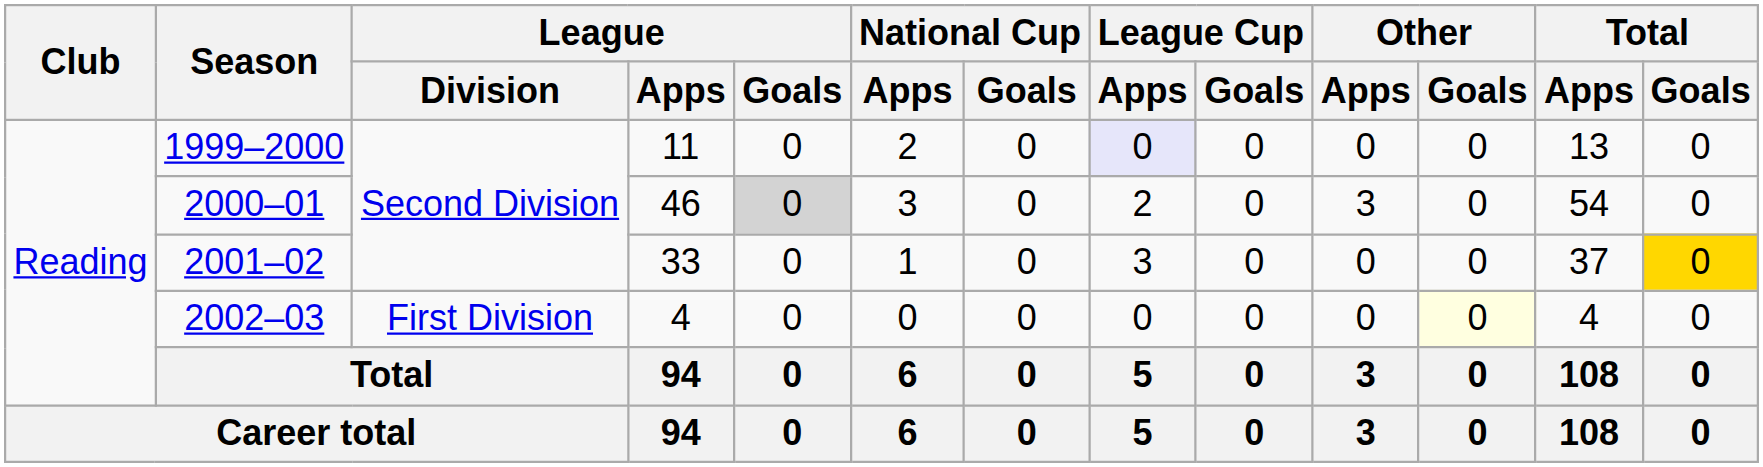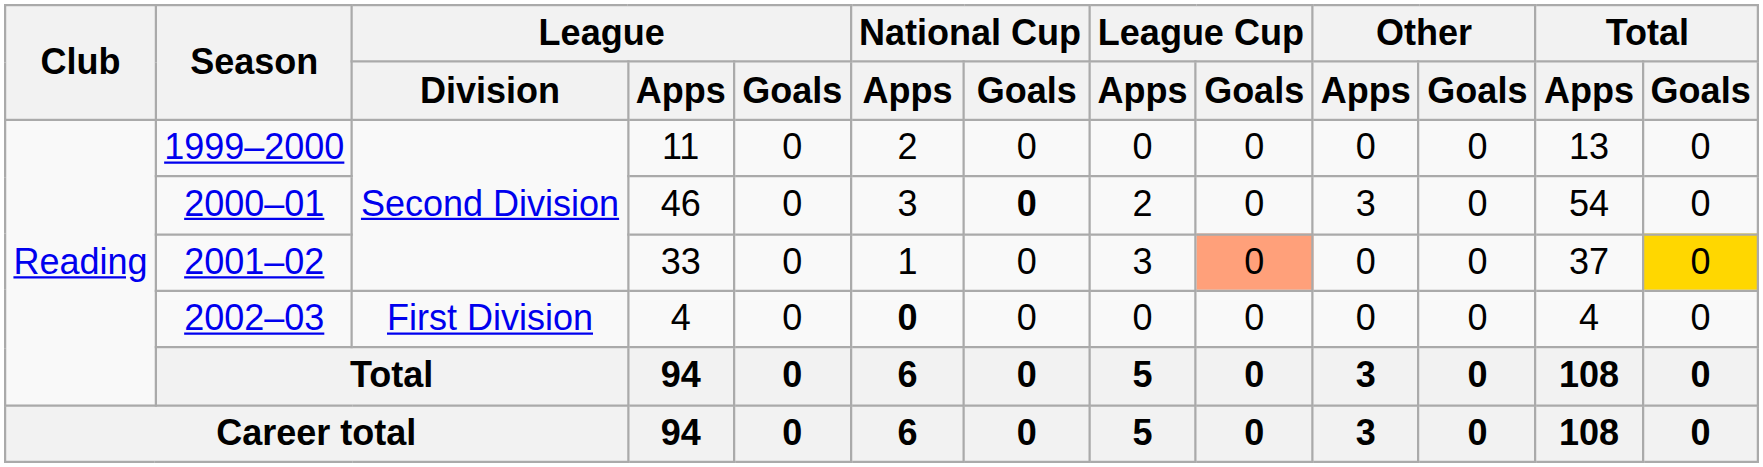(1143, 147) lavender background -> (1143, 147) no background
(792, 204) lightgrey background -> (792, 204) no background
(1027, 204) normal -> (1027, 204) bold
(1254, 261) no background -> (1254, 261) lightsalmon background
(908, 318) normal -> (908, 318) bold
(1477, 318) lightyellow background -> (1477, 318) no background
